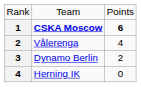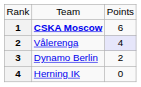(120, 27) bold -> (120, 27) normal
(120, 43) no background -> (120, 43) lavender background
